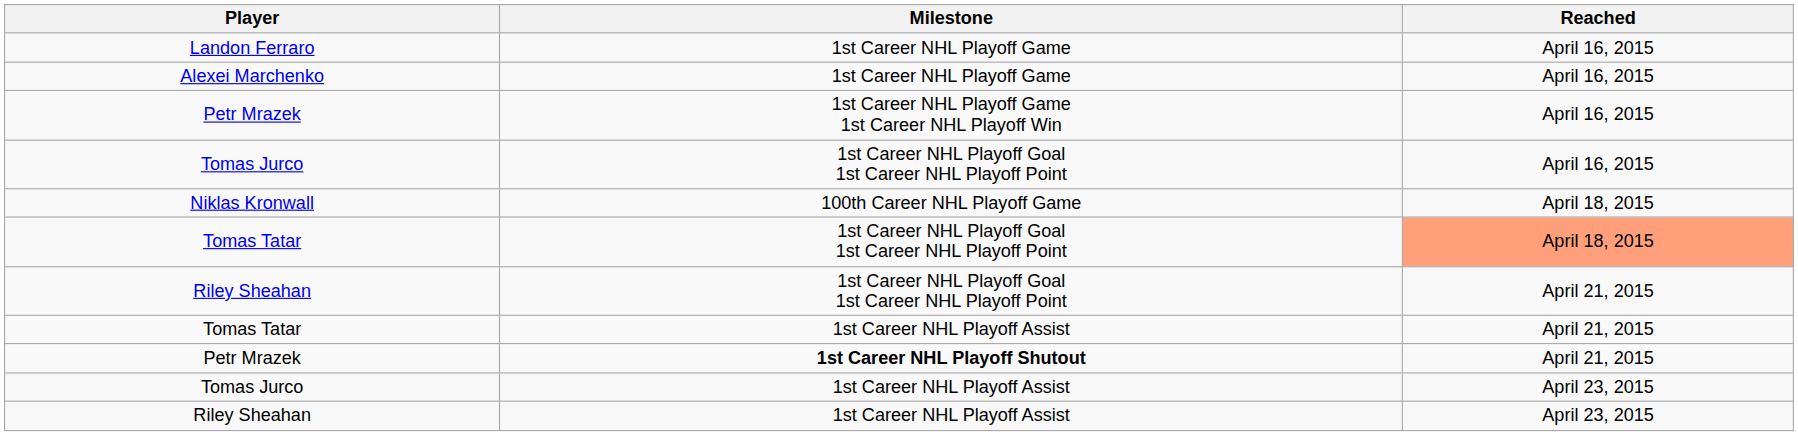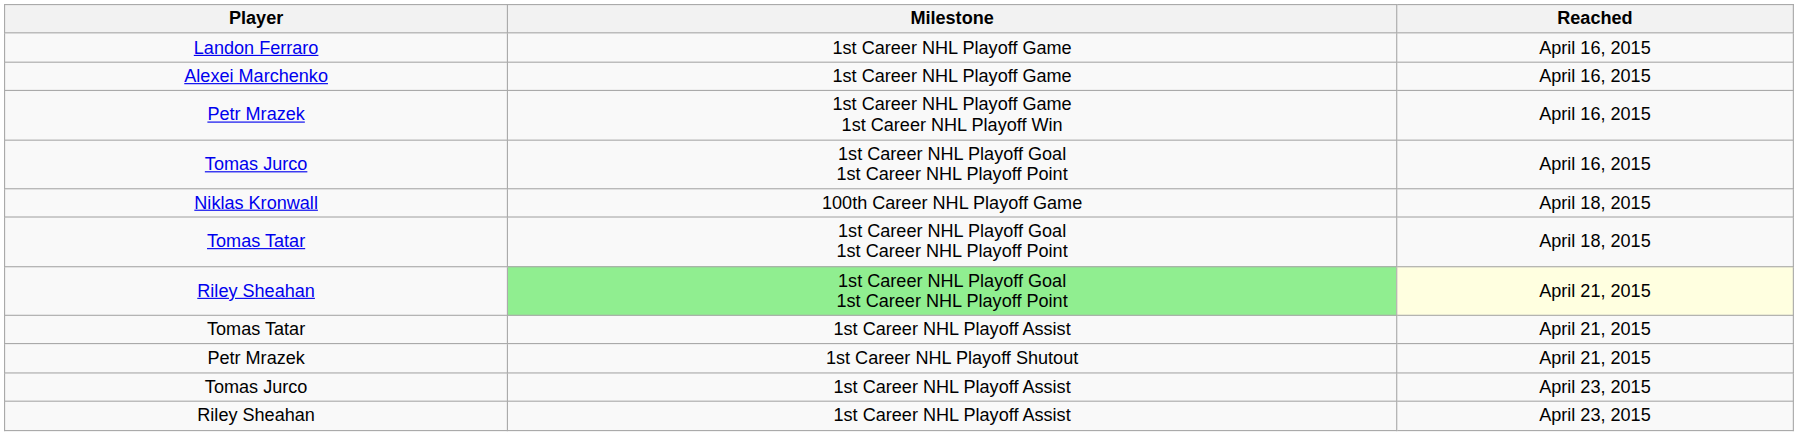(1598, 241) lightsalmon background -> (1595, 241) no background
(951, 290) no background -> (952, 290) lightgreen background
(1598, 290) no background -> (1595, 290) lightyellow background
(951, 358) bold -> (952, 358) normal
